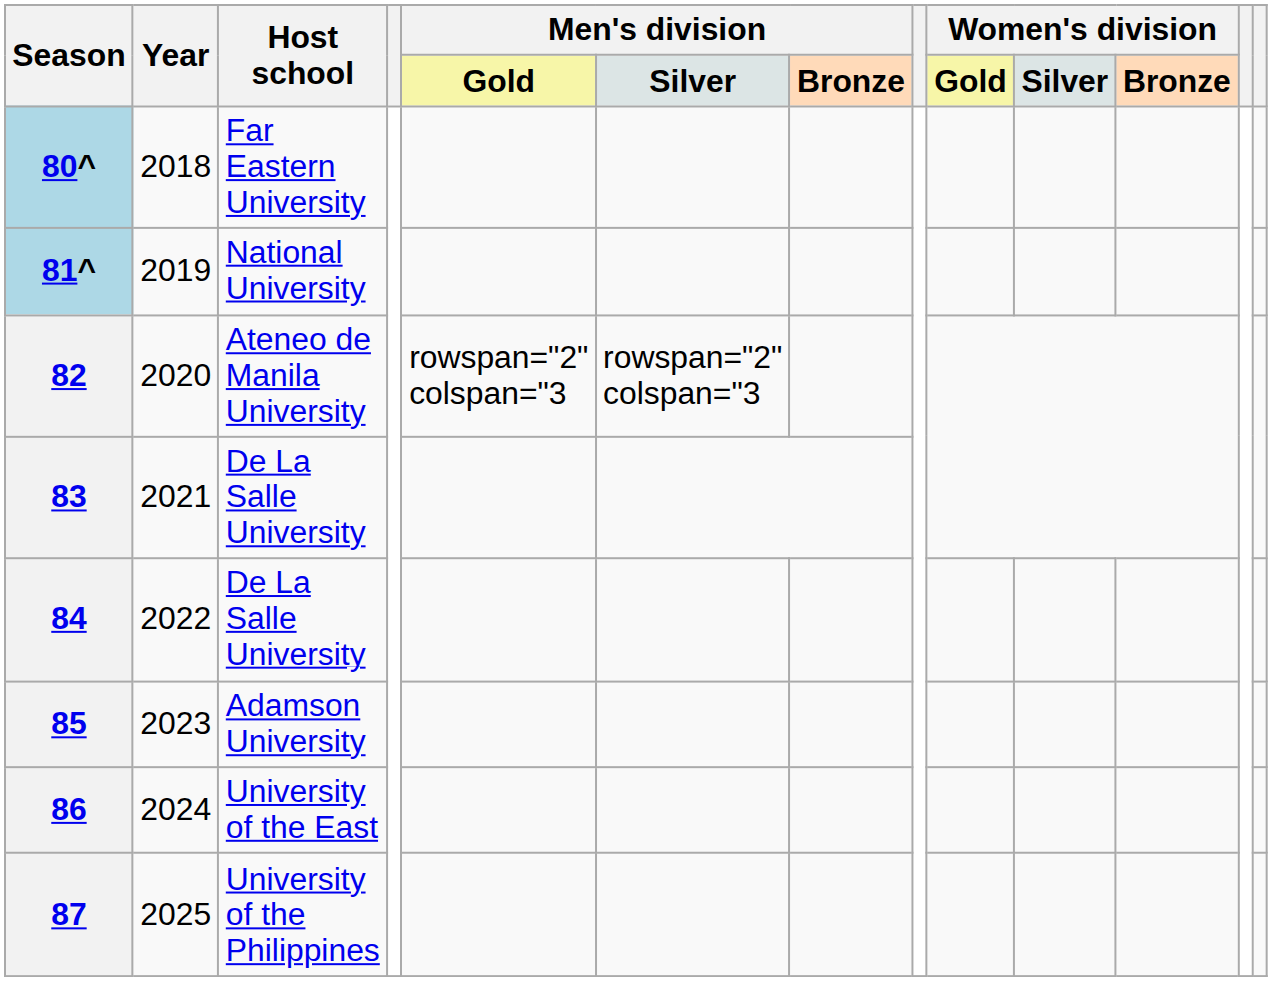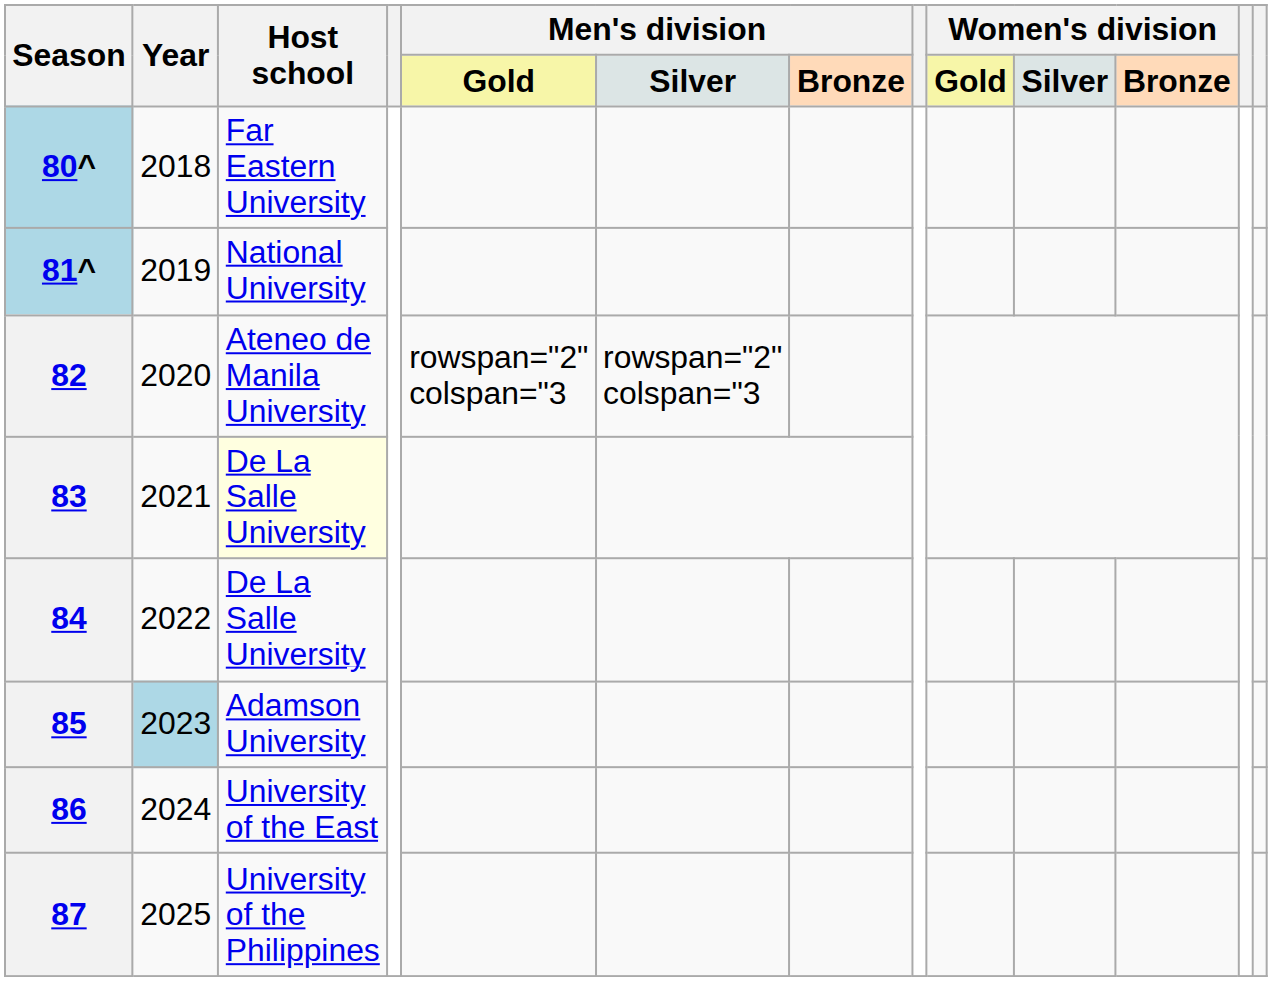(296, 497) no background -> (296, 497) lightyellow background
(176, 723) no background -> (176, 723) lightblue background
